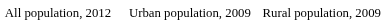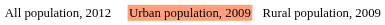(190, 12) no background -> (190, 12) lightsalmon background
